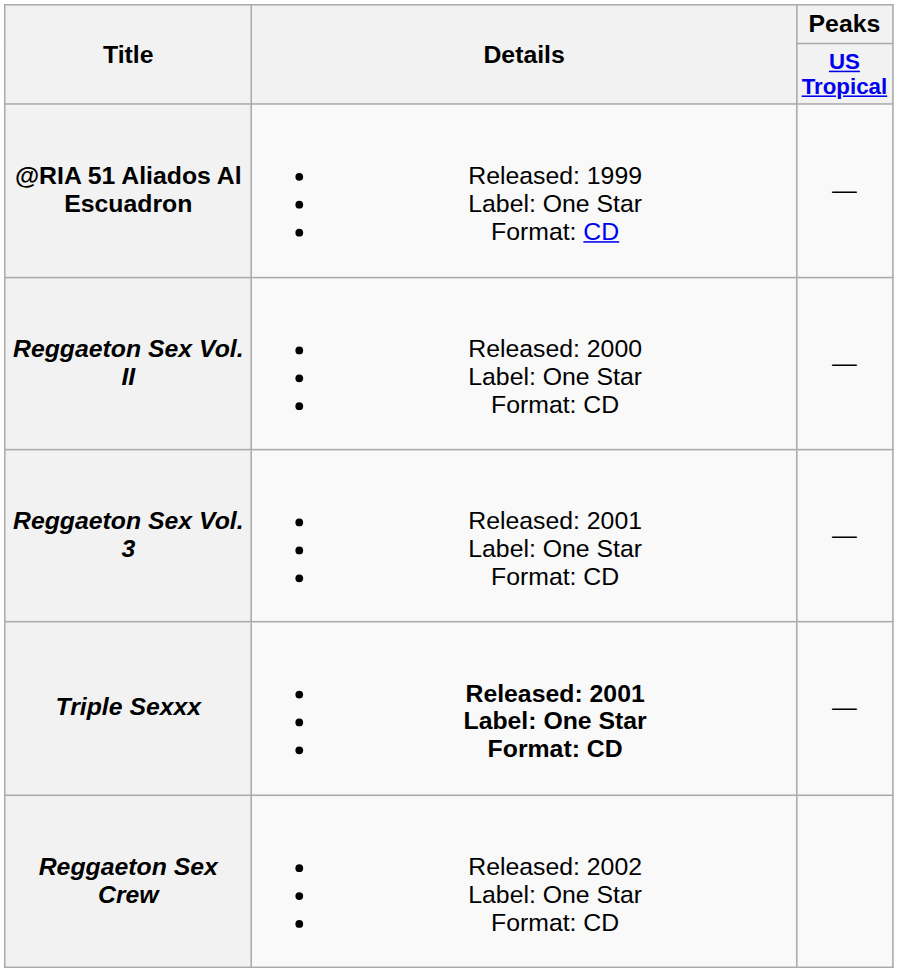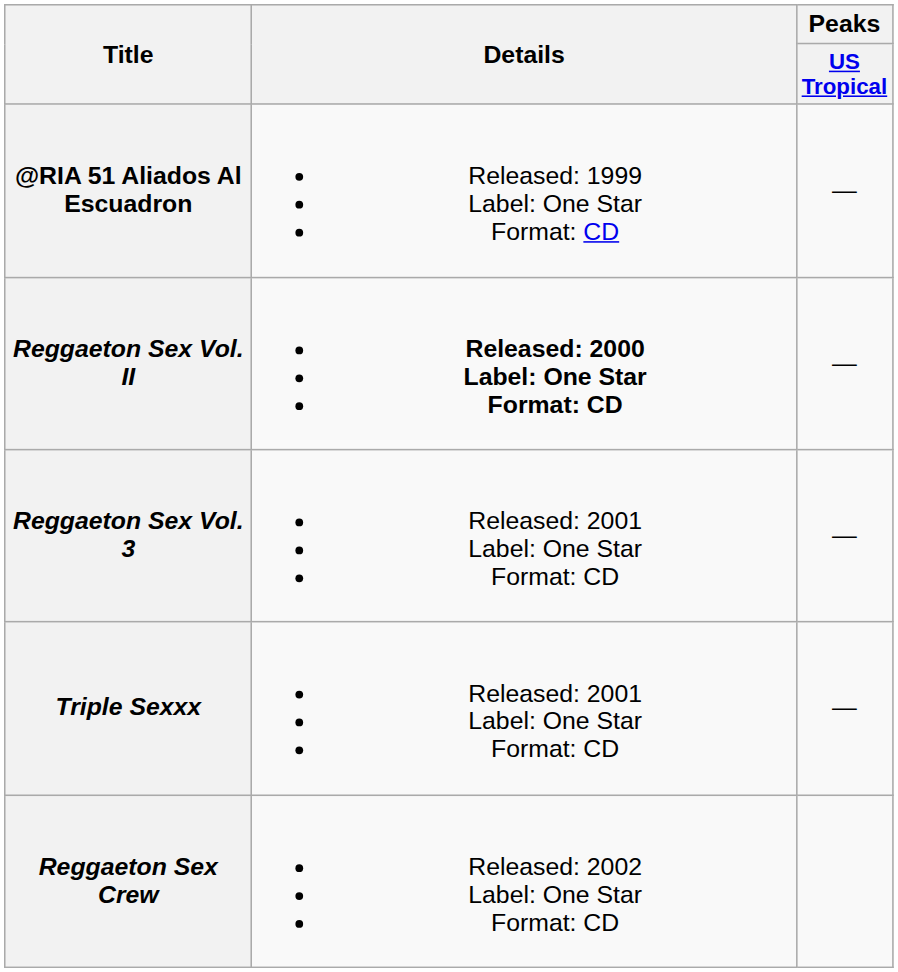(524, 377) normal -> (524, 377) bold
(524, 722) bold -> (524, 722) normal
